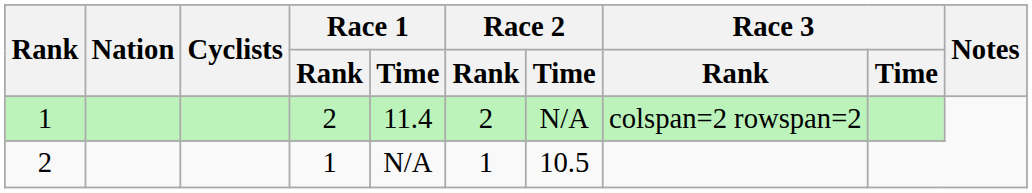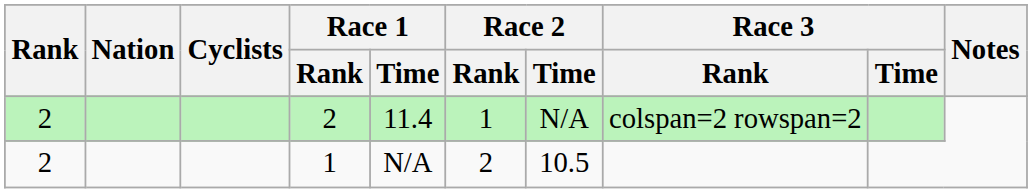(45, 118) 1 -> (45, 118) 2
(486, 118) 2 -> (486, 118) 1
(486, 163) 1 -> (486, 163) 2
